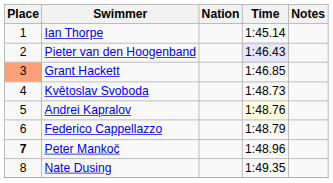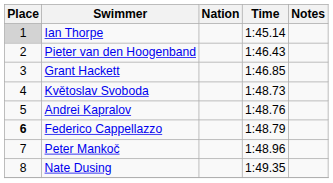(23, 33) no background -> (23, 33) lightgrey background
(265, 52) lavender background -> (265, 52) no background
(23, 71) lightsalmon background -> (23, 71) no background
(265, 110) lightyellow background -> (265, 110) no background
(23, 129) normal -> (23, 129) bold
(23, 149) bold -> (23, 149) normal
